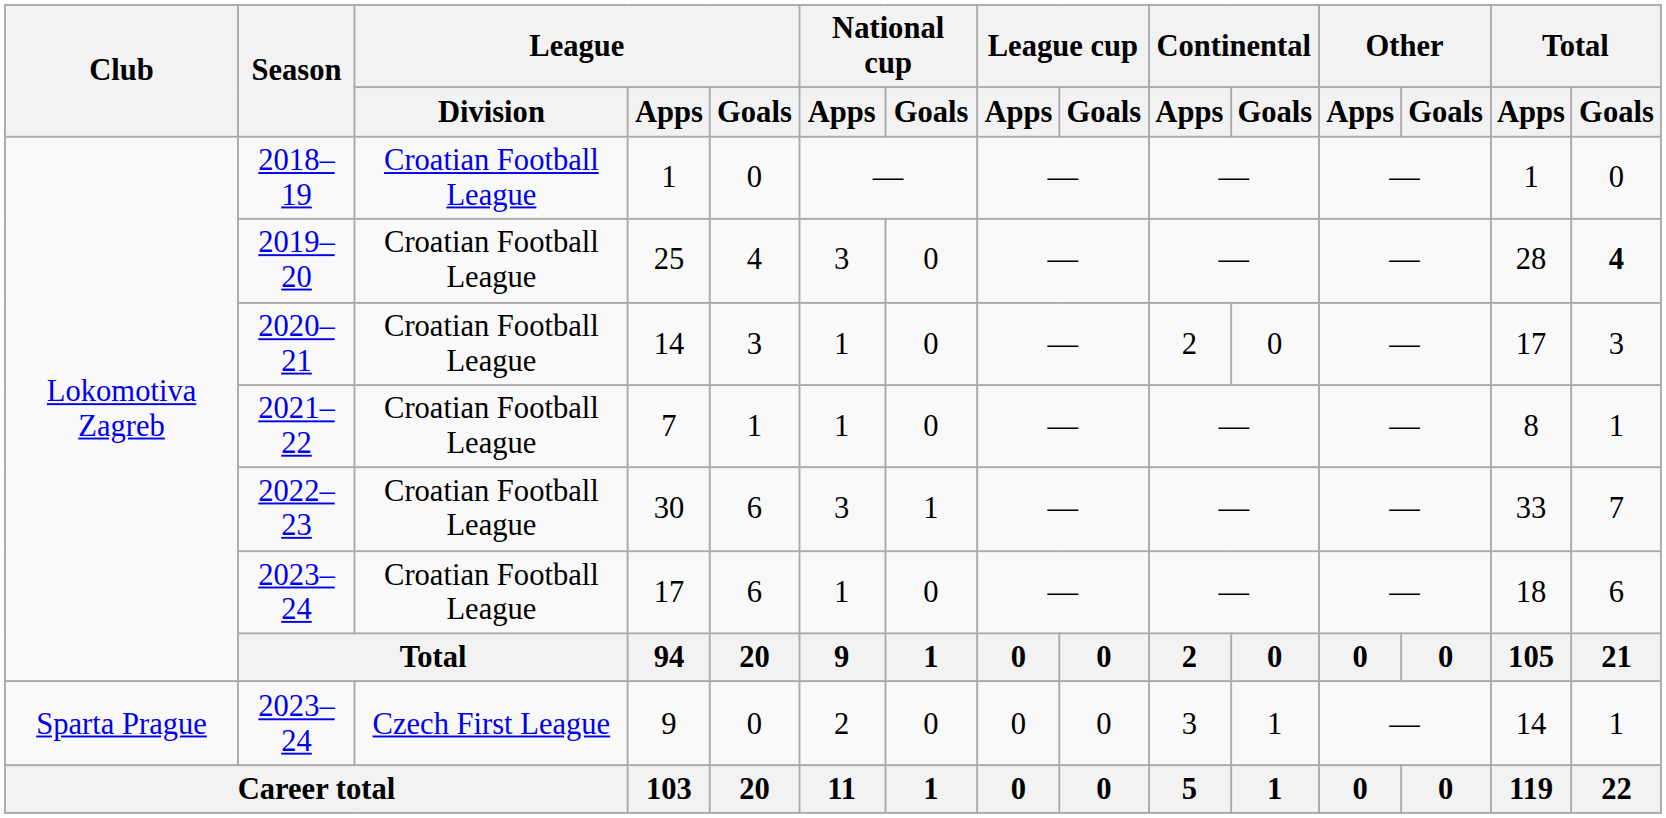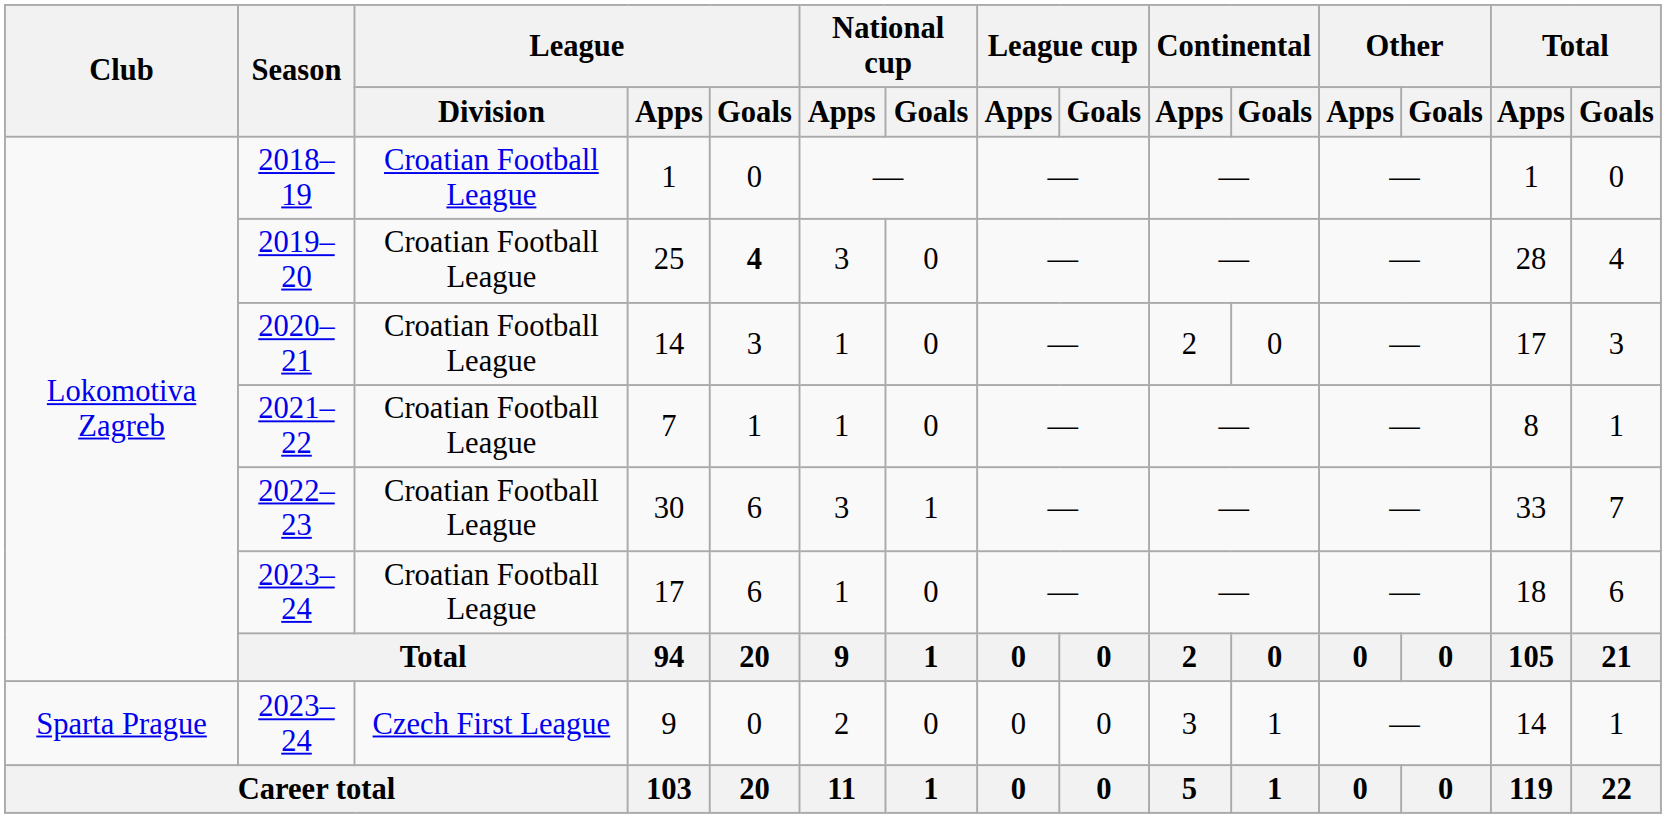(754, 260) normal -> (754, 260) bold
(1616, 260) bold -> (1616, 260) normal
